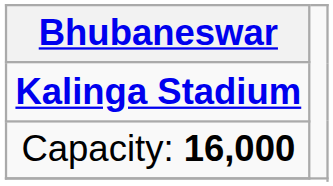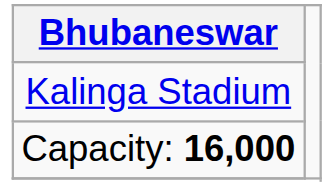(158, 91) bold -> (158, 91) normal
